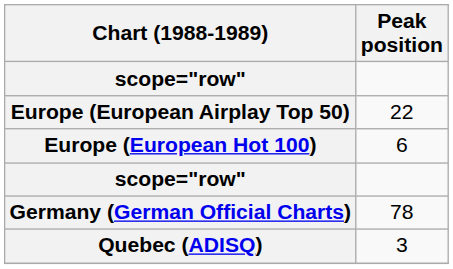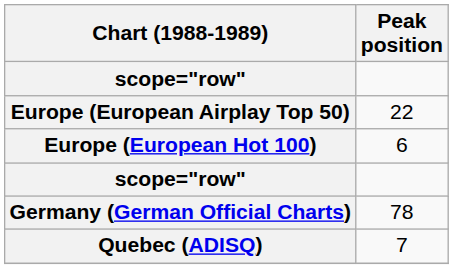(402, 245) 3 -> (402, 245) 7
